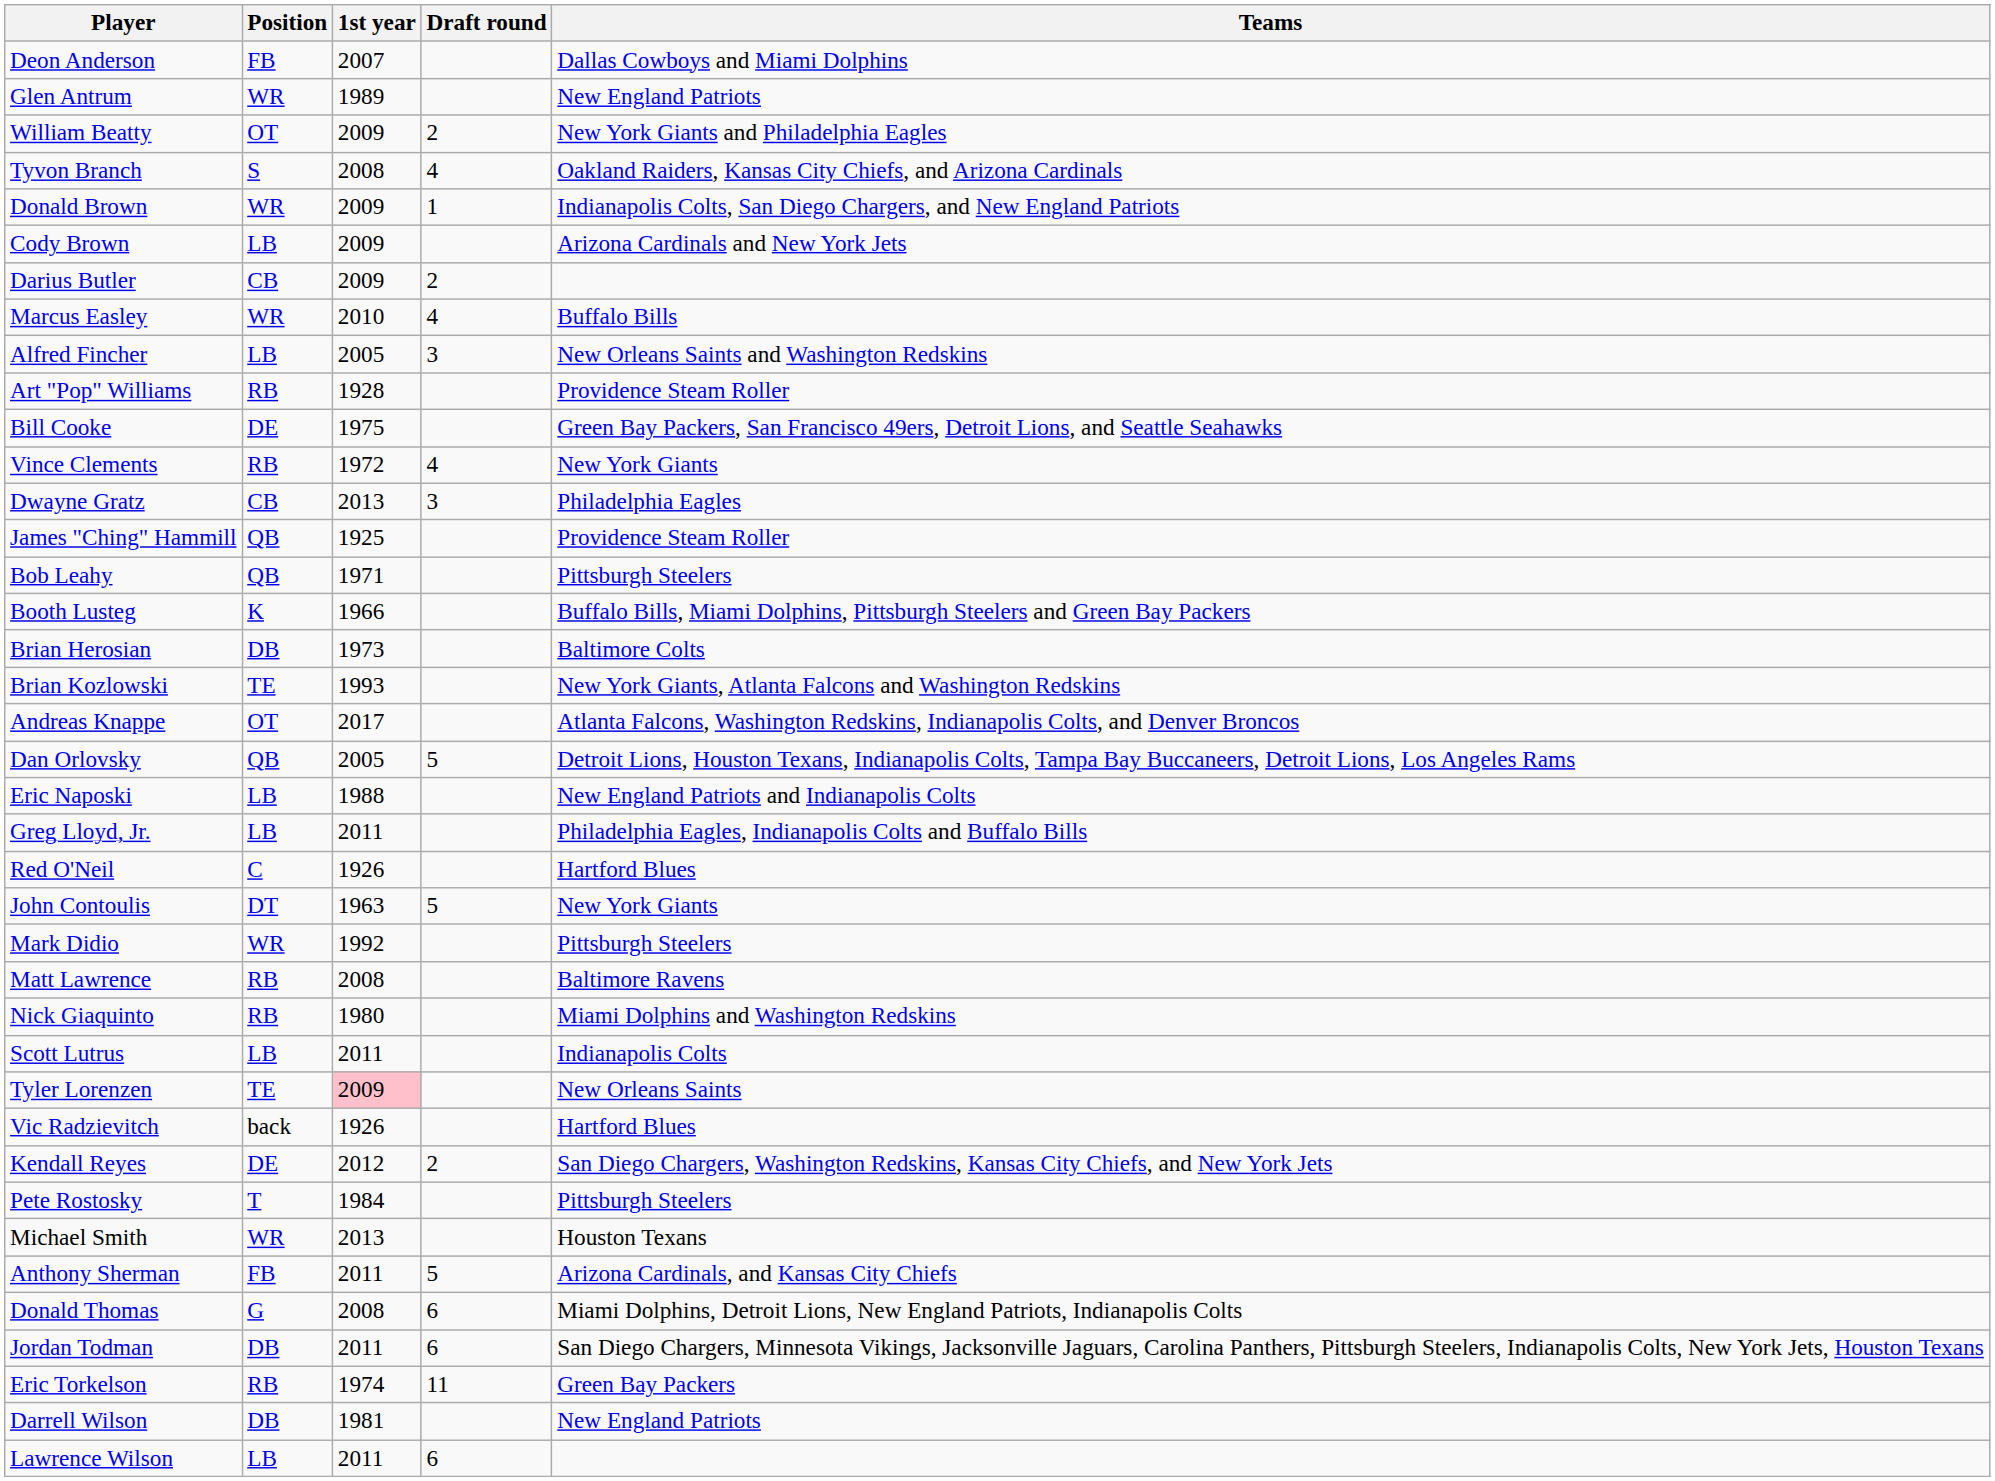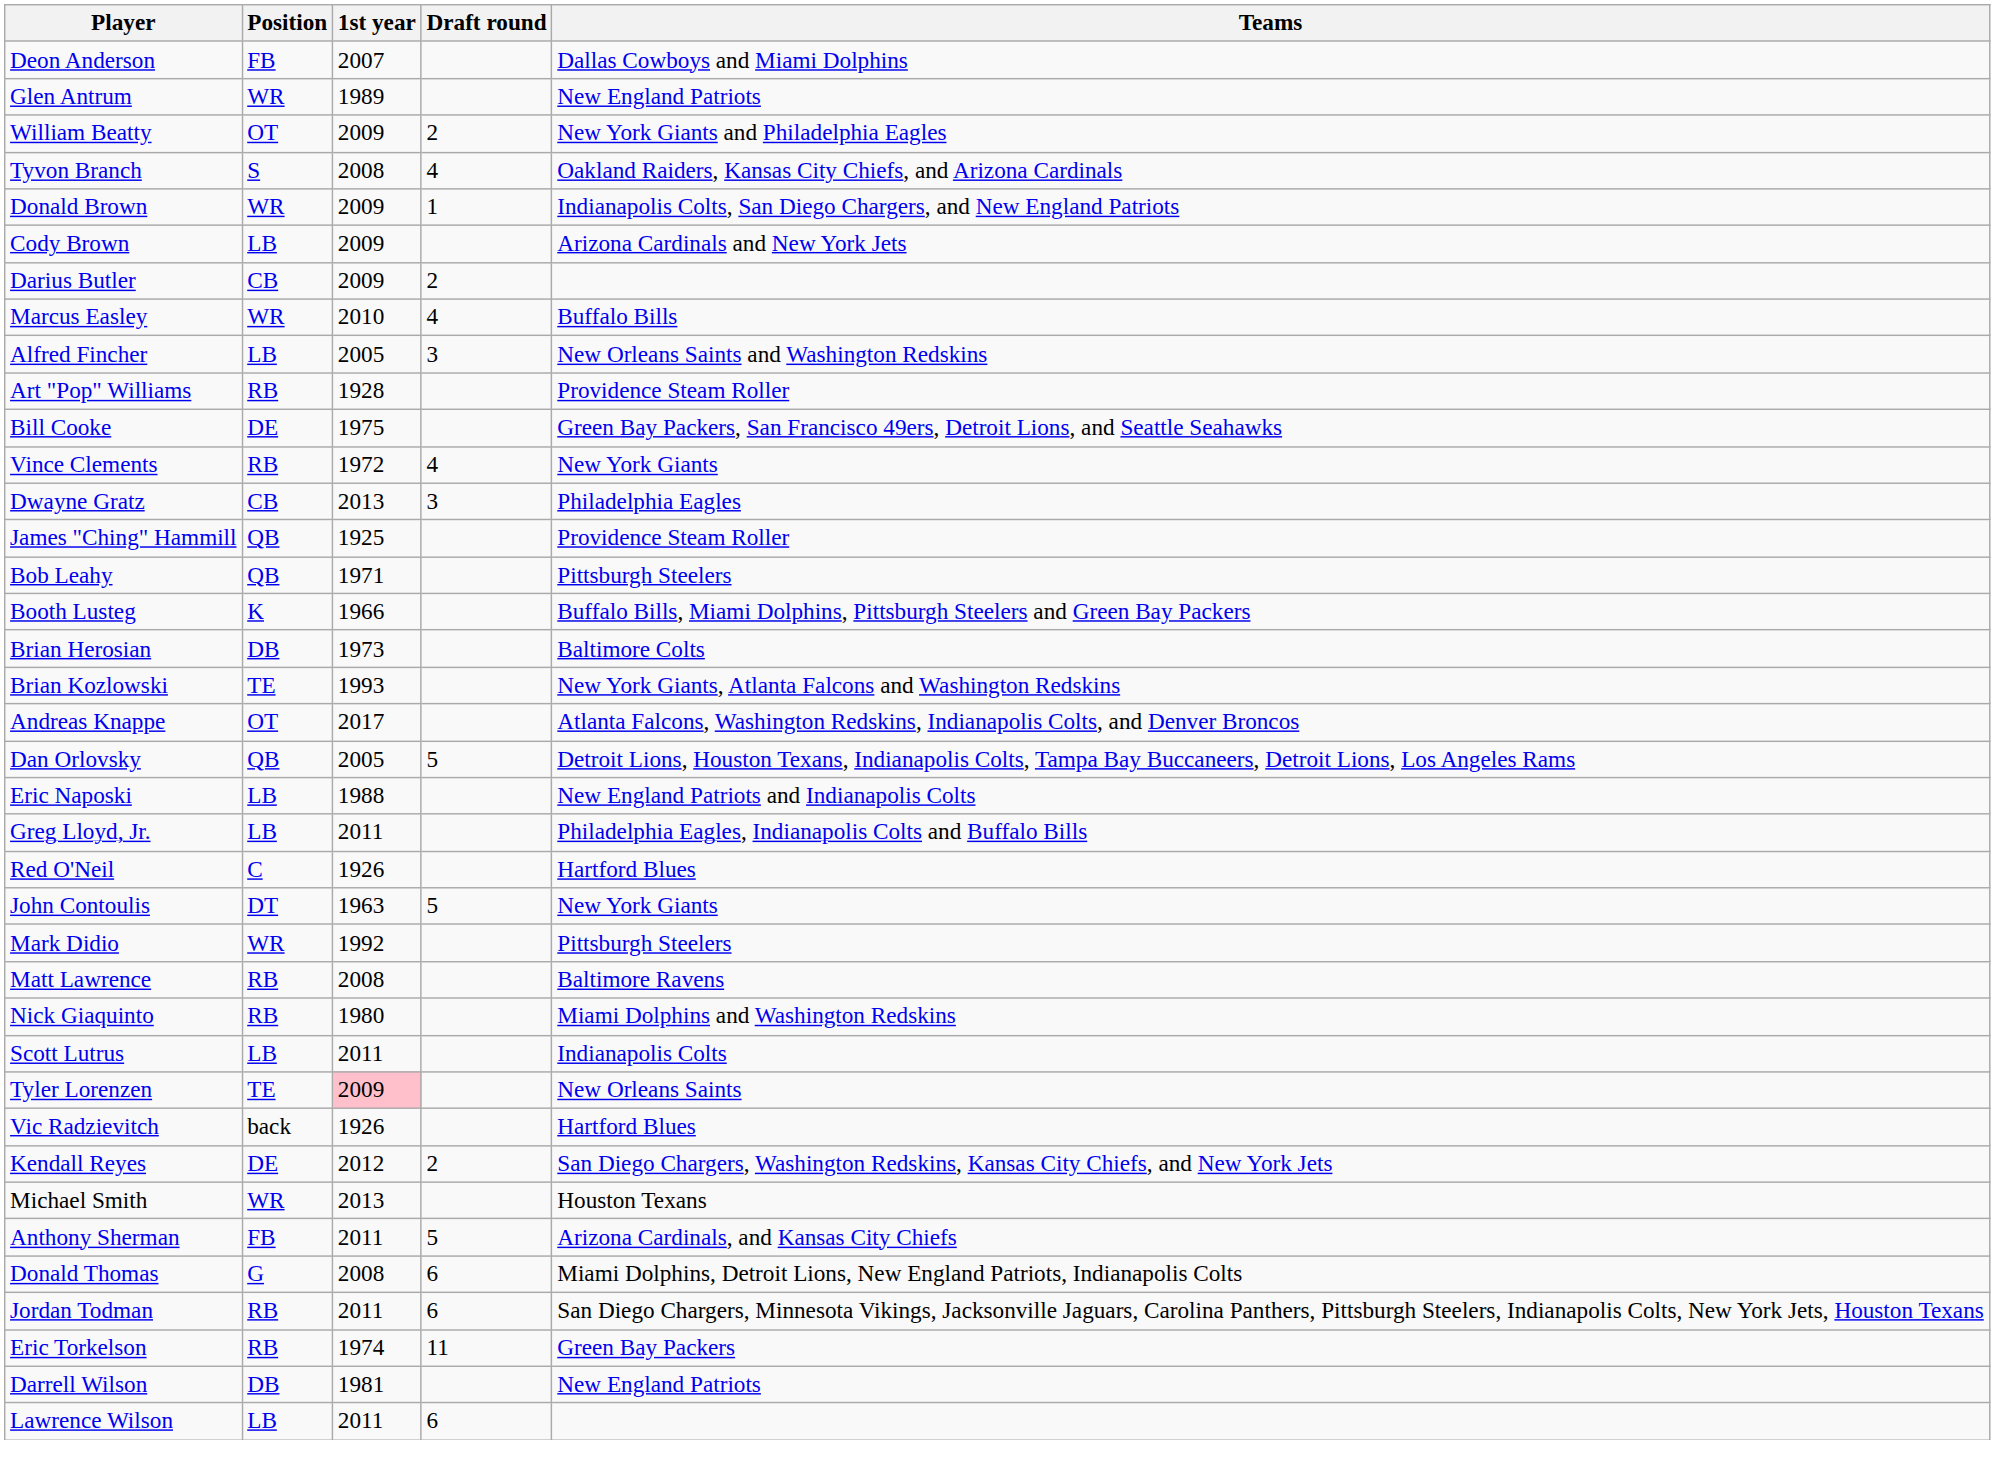- row: (76, 1200)
(263, 1347) DB -> (263, 1310) RB
